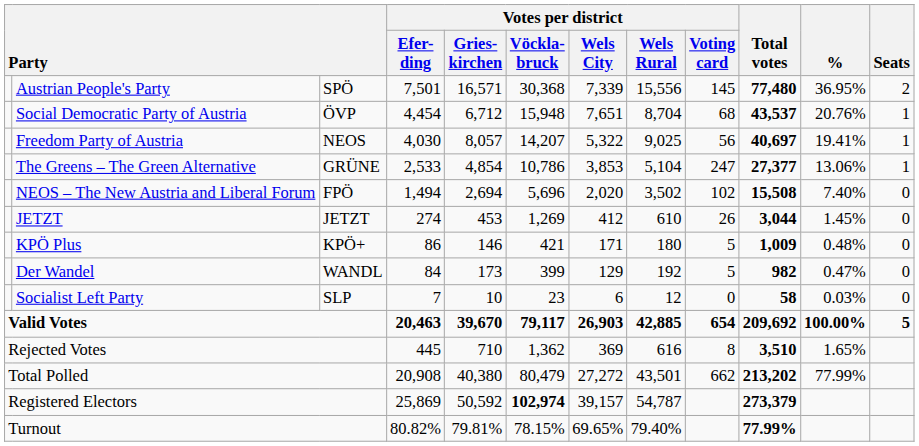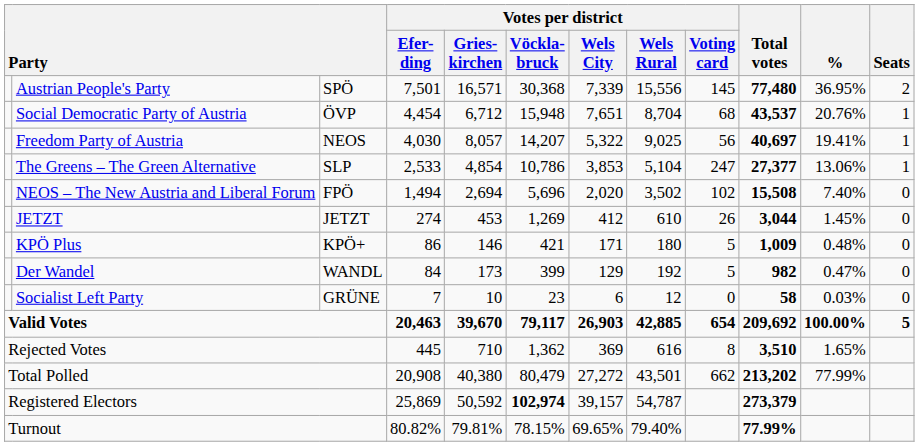(351, 166) GRÜNE -> (337, 166) SLP
(337, 297) SLP -> (351, 297) GRÜNE
